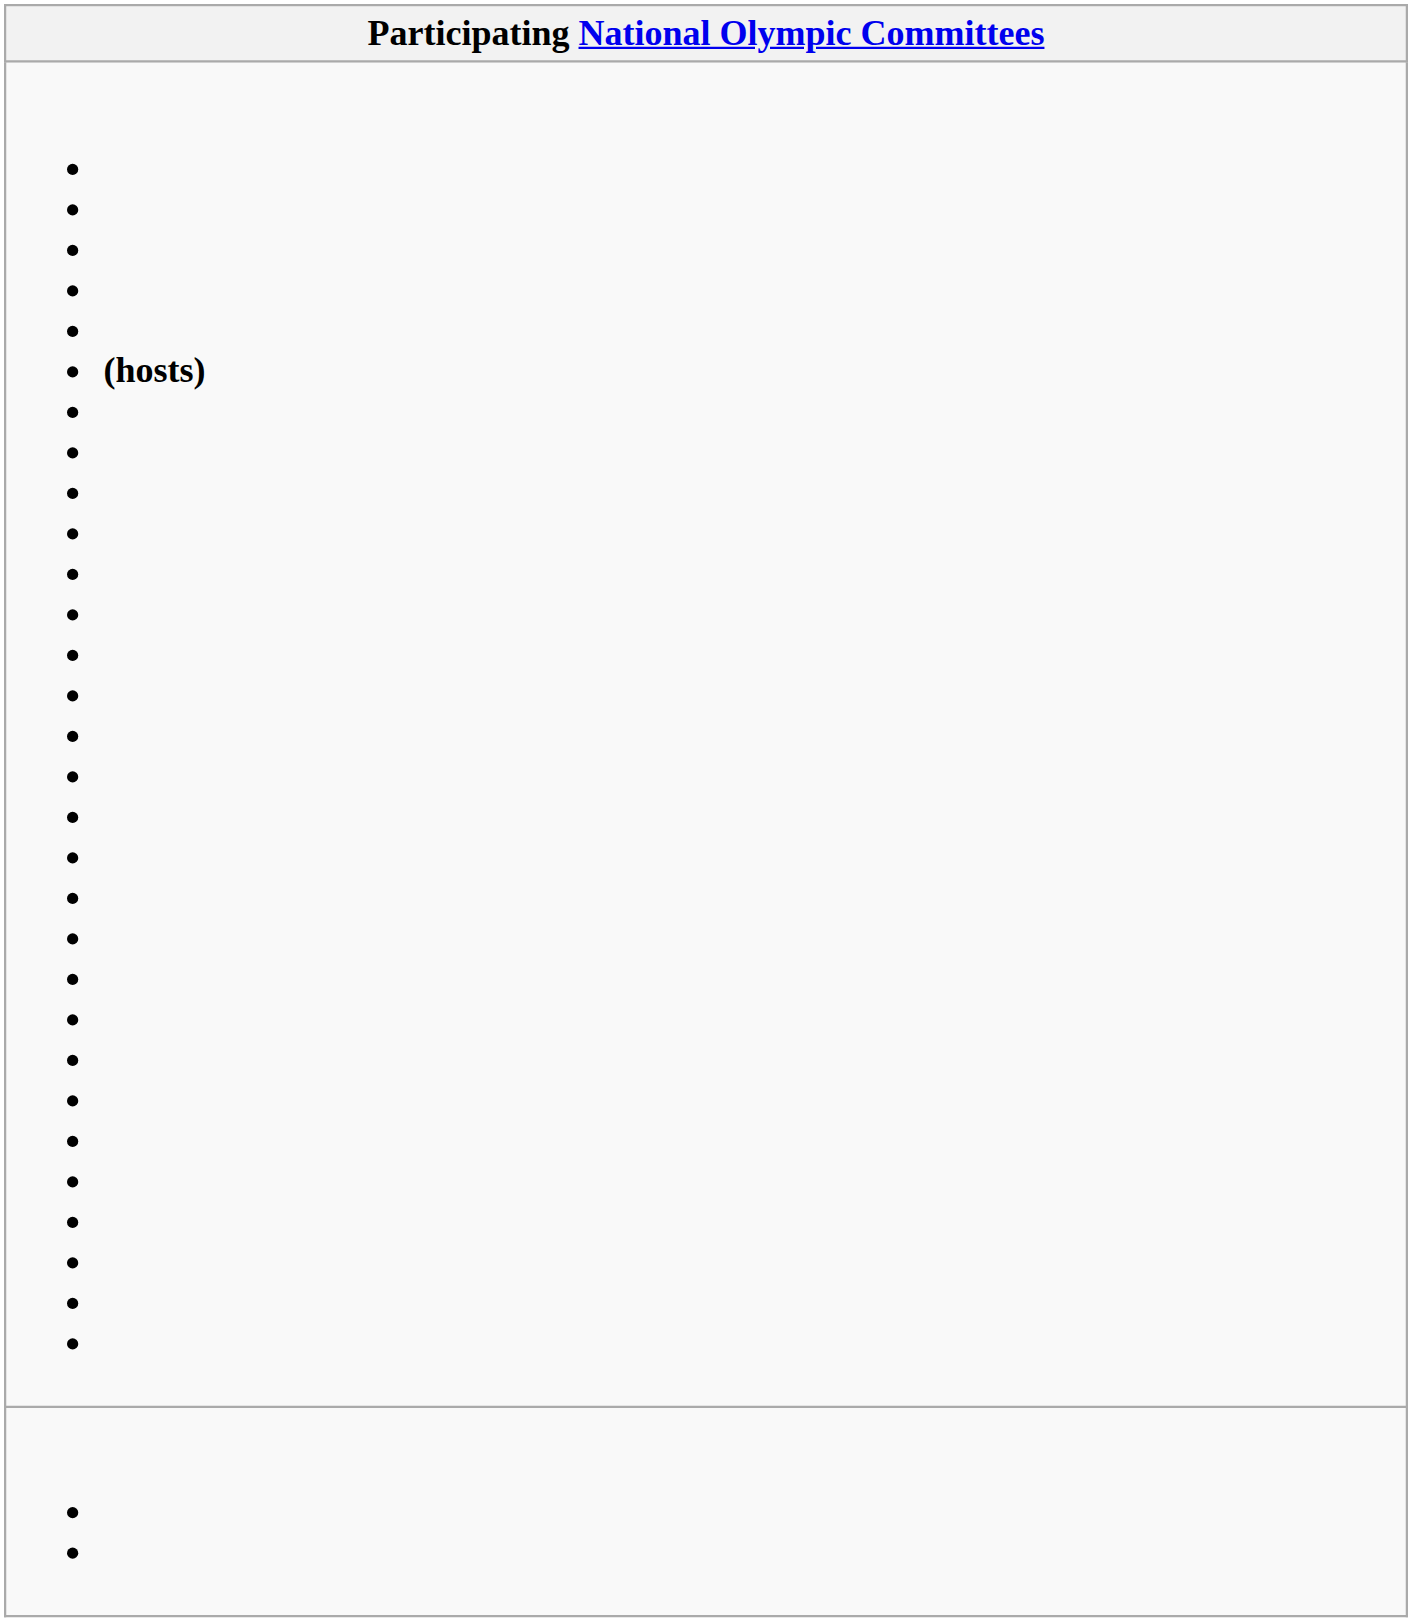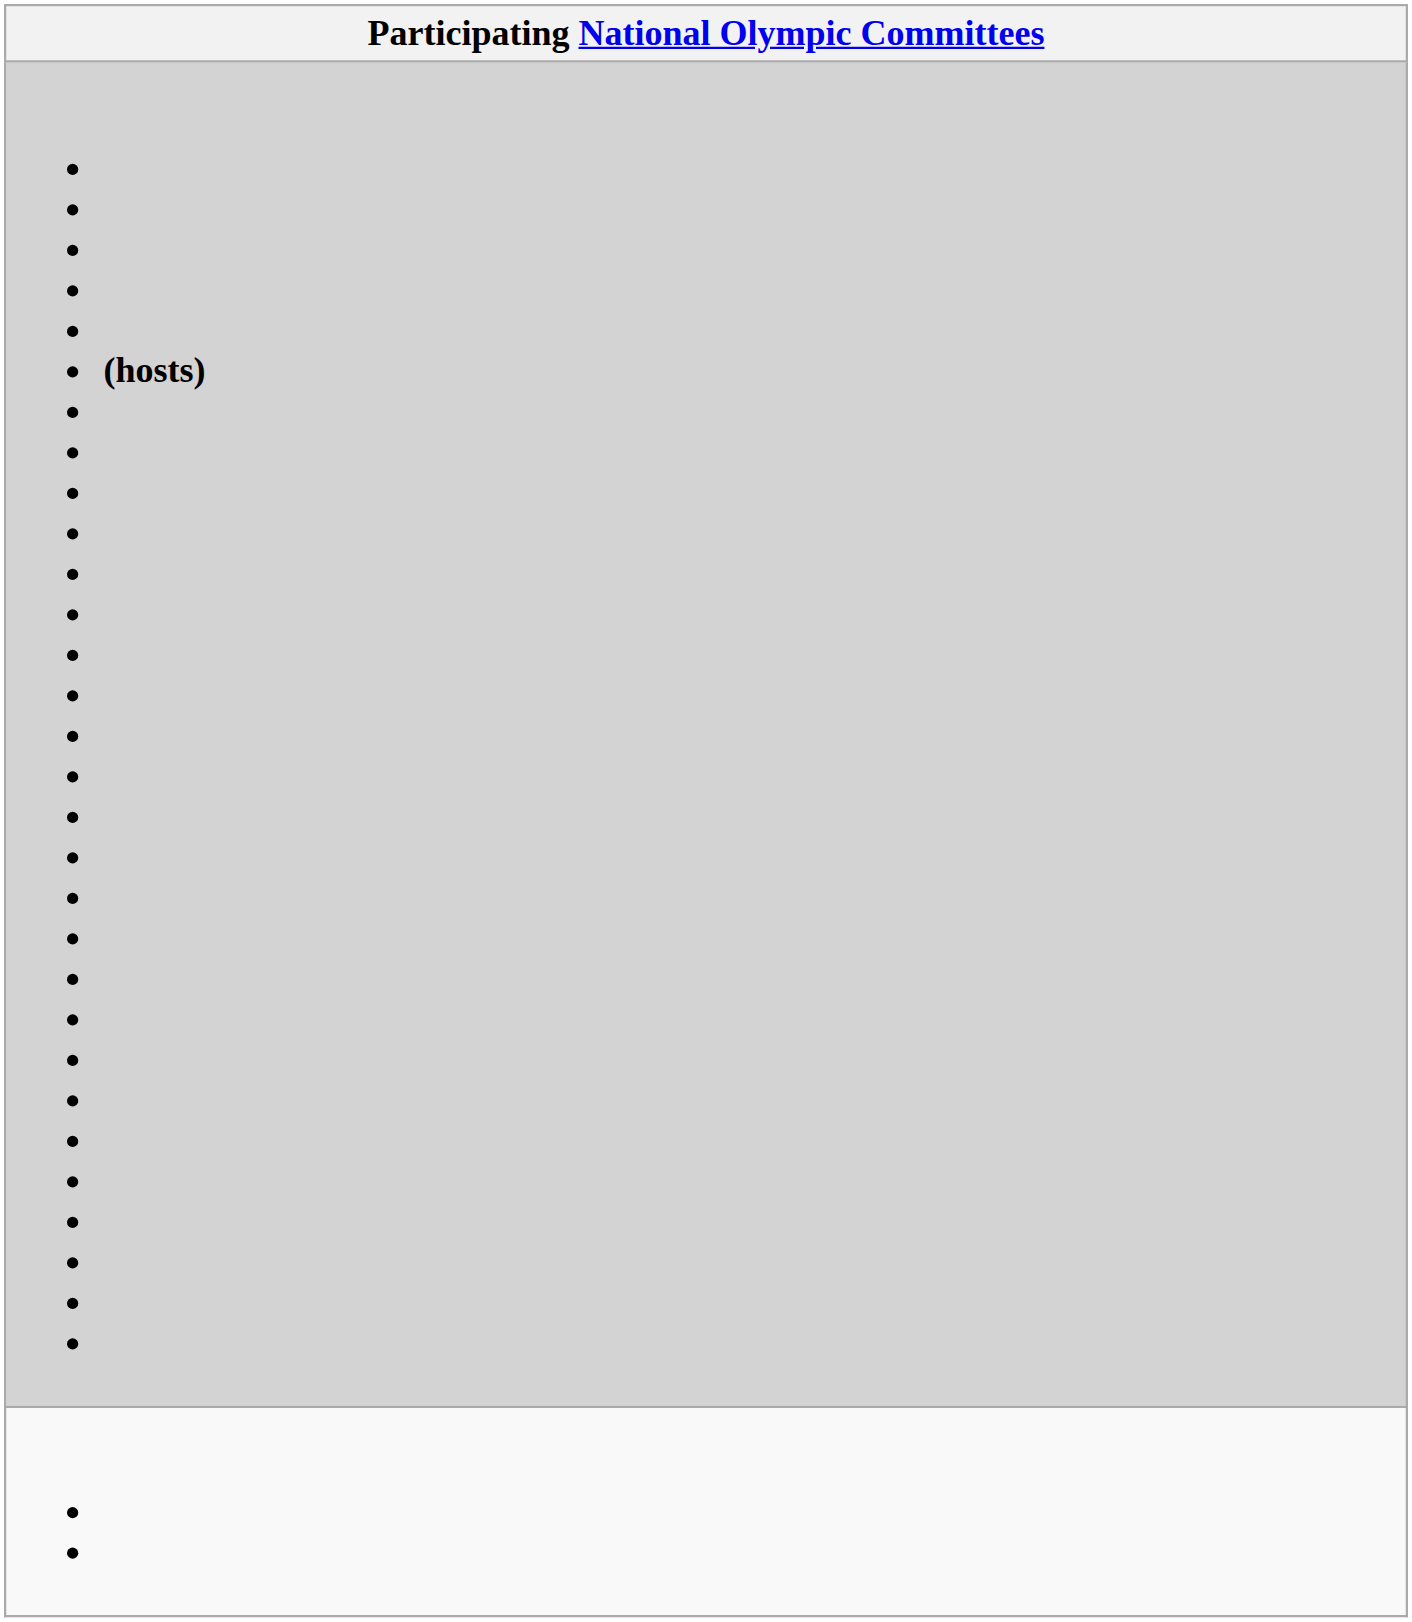(706, 755) no background -> (706, 755) lightgrey background
